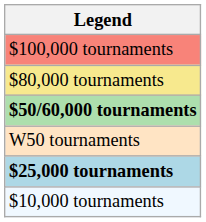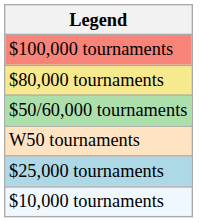(103, 110) bold -> (98, 110) normal
(91, 170) bold -> (86, 170) normal
